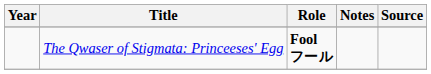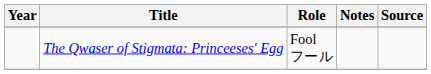(312, 47) bold -> (312, 47) normal
